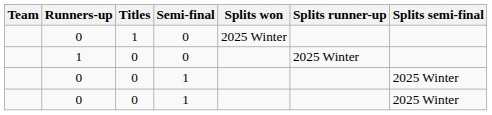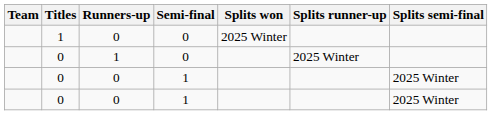columns swapped: (135, 15) <-> (79, 15)
